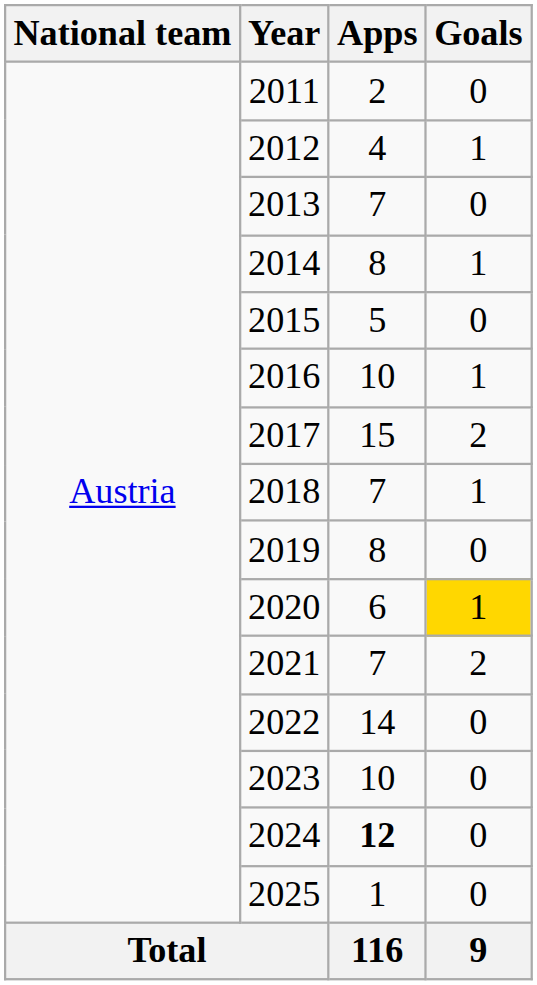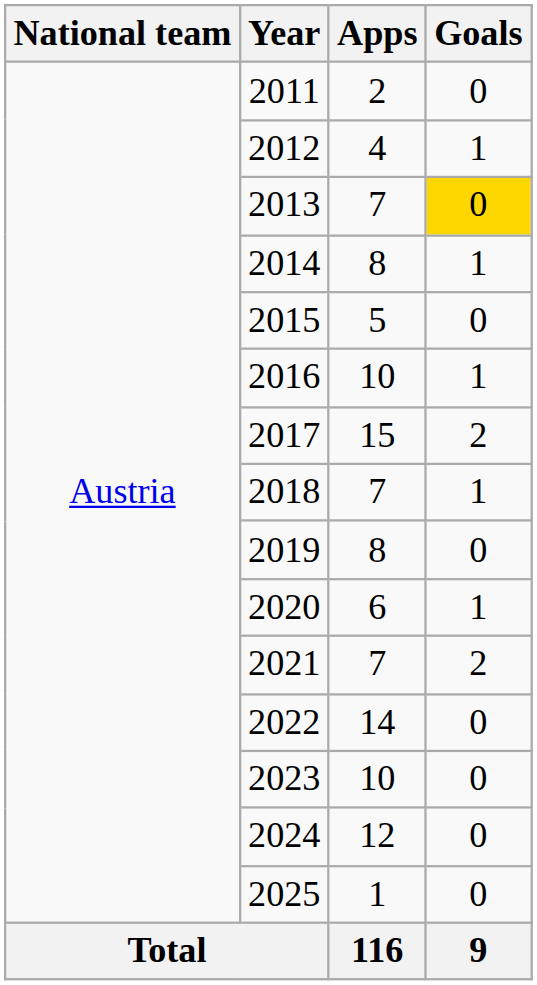(478, 205) no background -> (478, 205) gold background
(478, 606) gold background -> (478, 606) no background
(377, 836) bold -> (377, 836) normal
